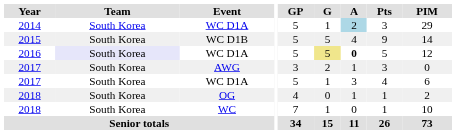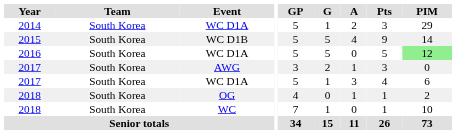(354, 25) lightblue background -> (354, 25) no background
(117, 53) lavender background -> (117, 53) no background
(327, 53) khaki background -> (327, 53) no background
(354, 53) bold -> (354, 53) normal
(427, 53) no background -> (427, 53) lightgreen background
